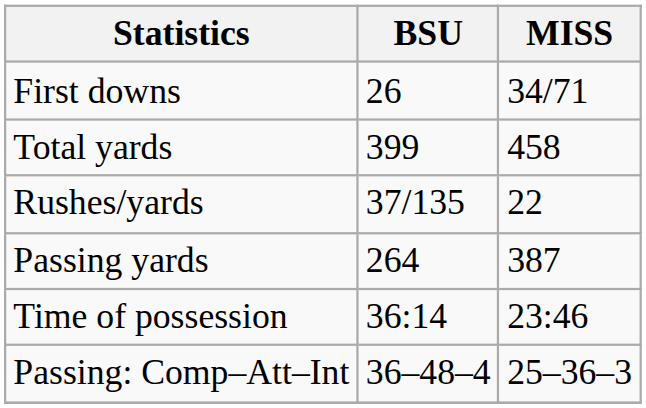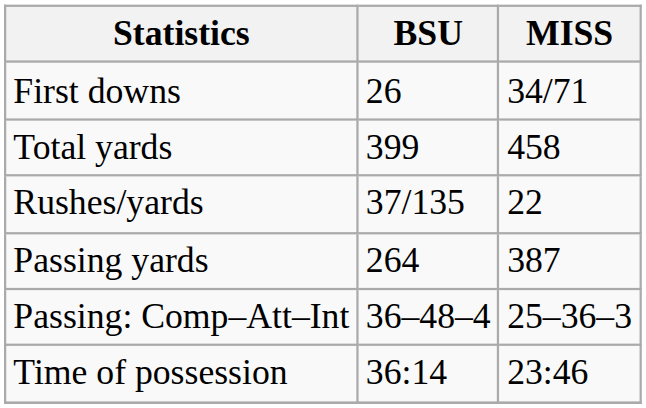rows swapped: (181, 372) <-> (150, 316)
